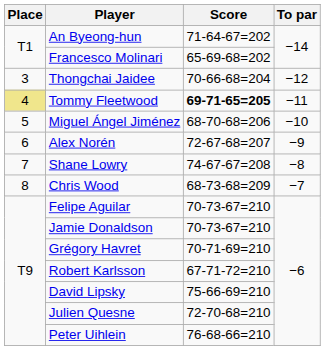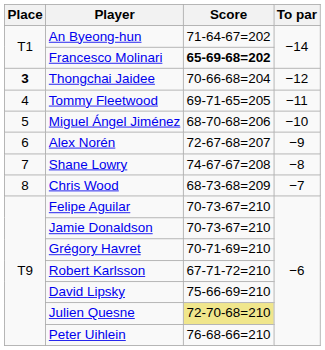(229, 57) normal -> (229, 57) bold
(25, 79) normal -> (25, 79) bold
(25, 100) khaki background -> (25, 100) no background
(229, 100) bold -> (229, 100) normal
(229, 313) no background -> (229, 313) khaki background
